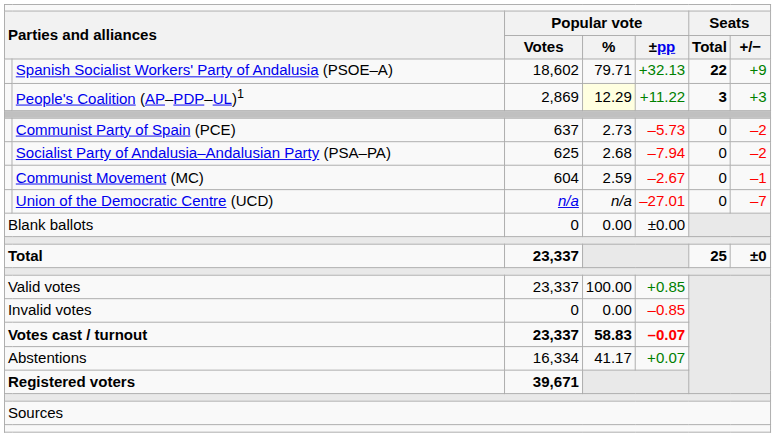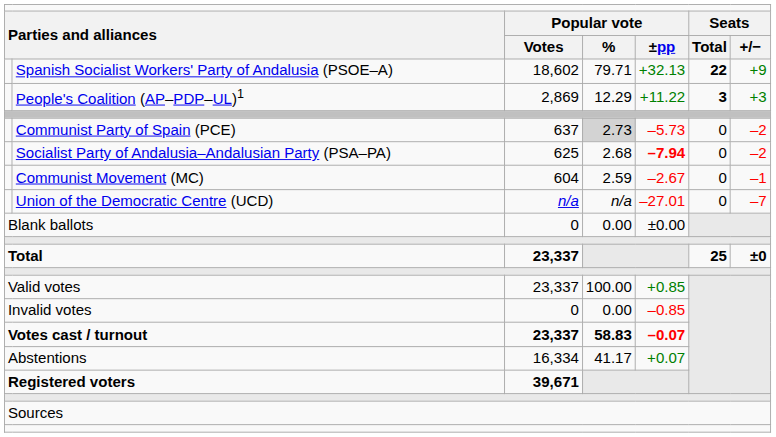(613, 96) lightyellow background -> (613, 96) no background
(617, 129) no background -> (617, 129) lightgrey background
(666, 153) normal -> (666, 153) bold
